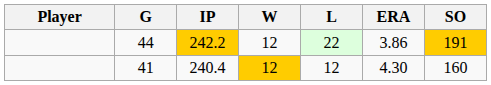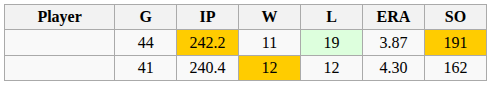(270, 42) 12 -> (270, 42) 11
(332, 42) 22 -> (332, 42) 19
(393, 42) 3.86 -> (393, 42) 3.87
(455, 67) 160 -> (455, 67) 162
